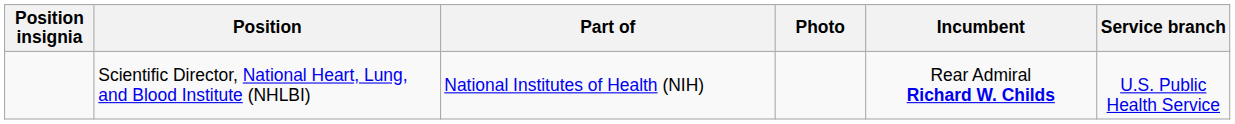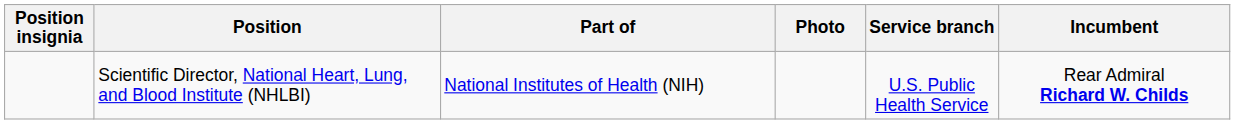columns swapped: (981, 28) <-> (1163, 28)
